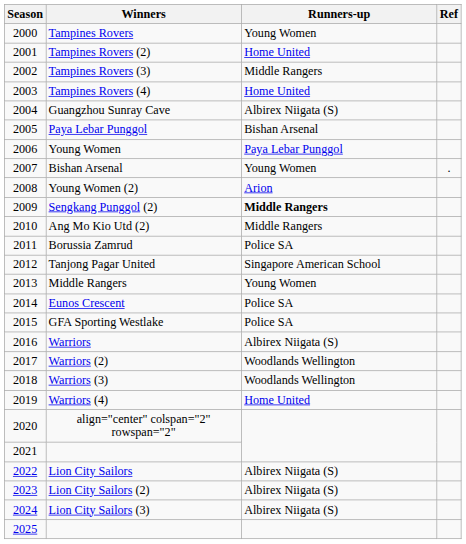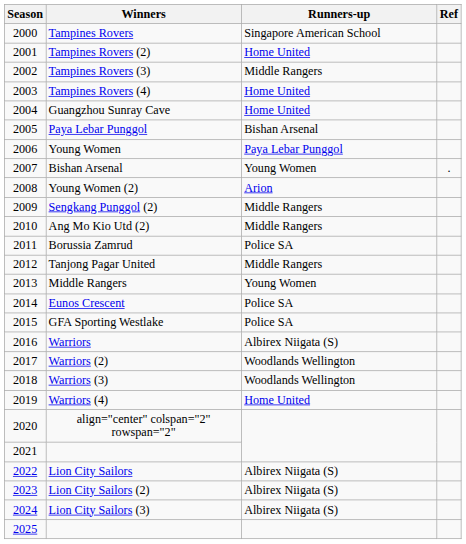(280, 33) Young Women -> (312, 33) Singapore American School
(291, 110) Albirex Niigata (S) -> (277, 110) Home United
(286, 206) bold -> (283, 206) normal
(312, 264) Singapore American School -> (283, 264) Middle Rangers
